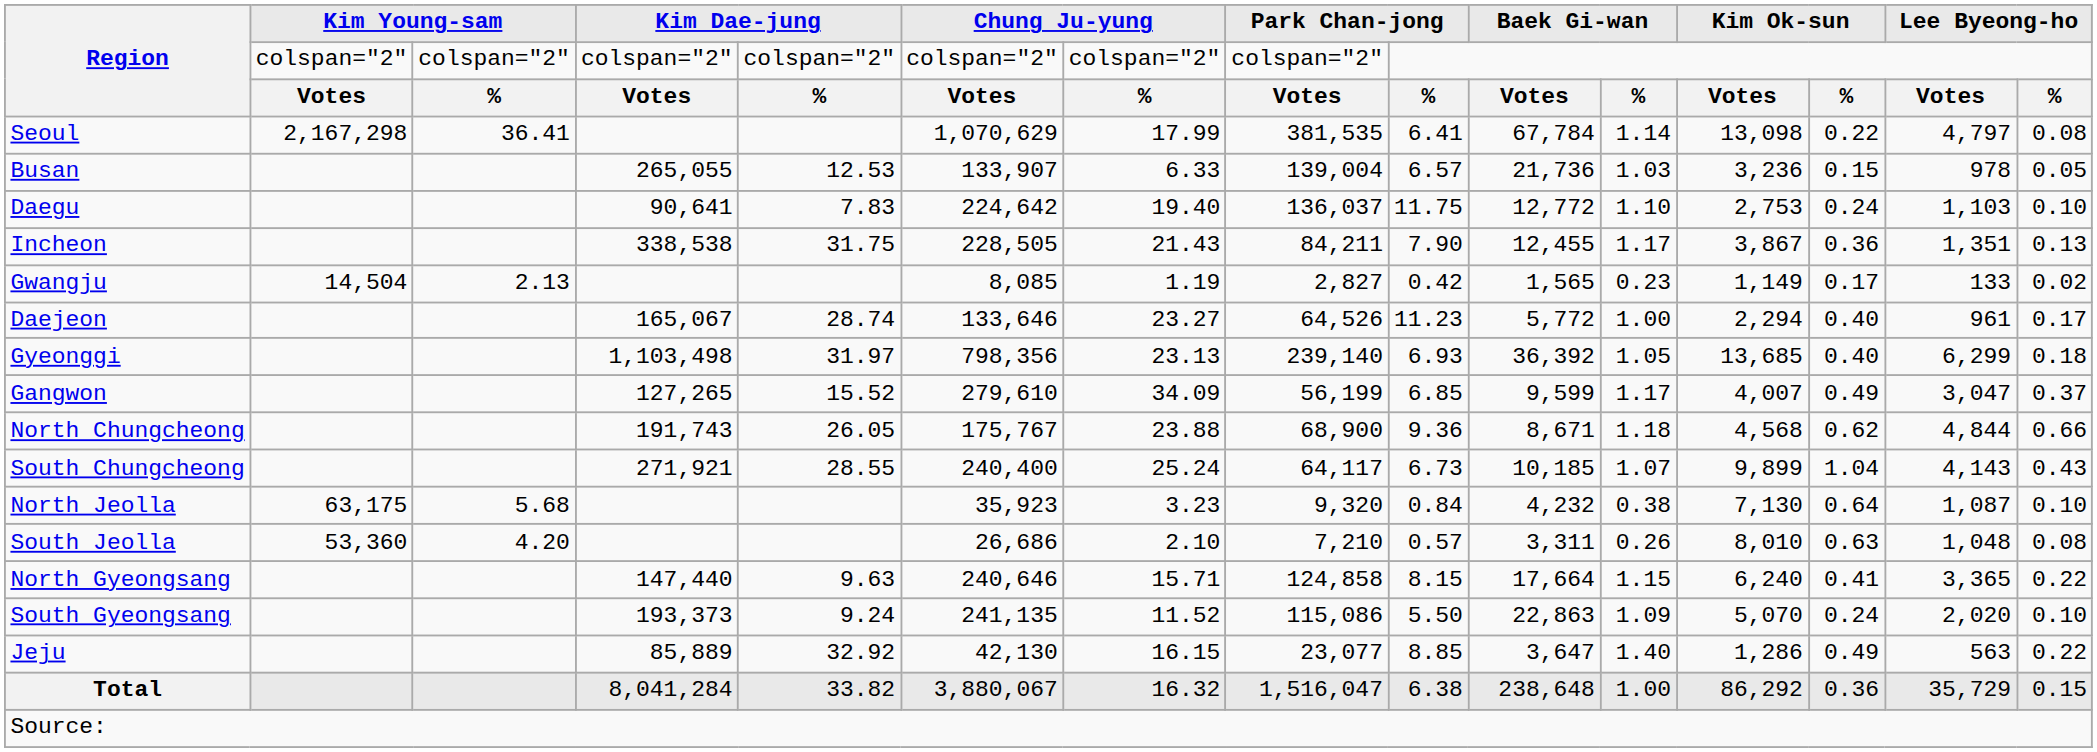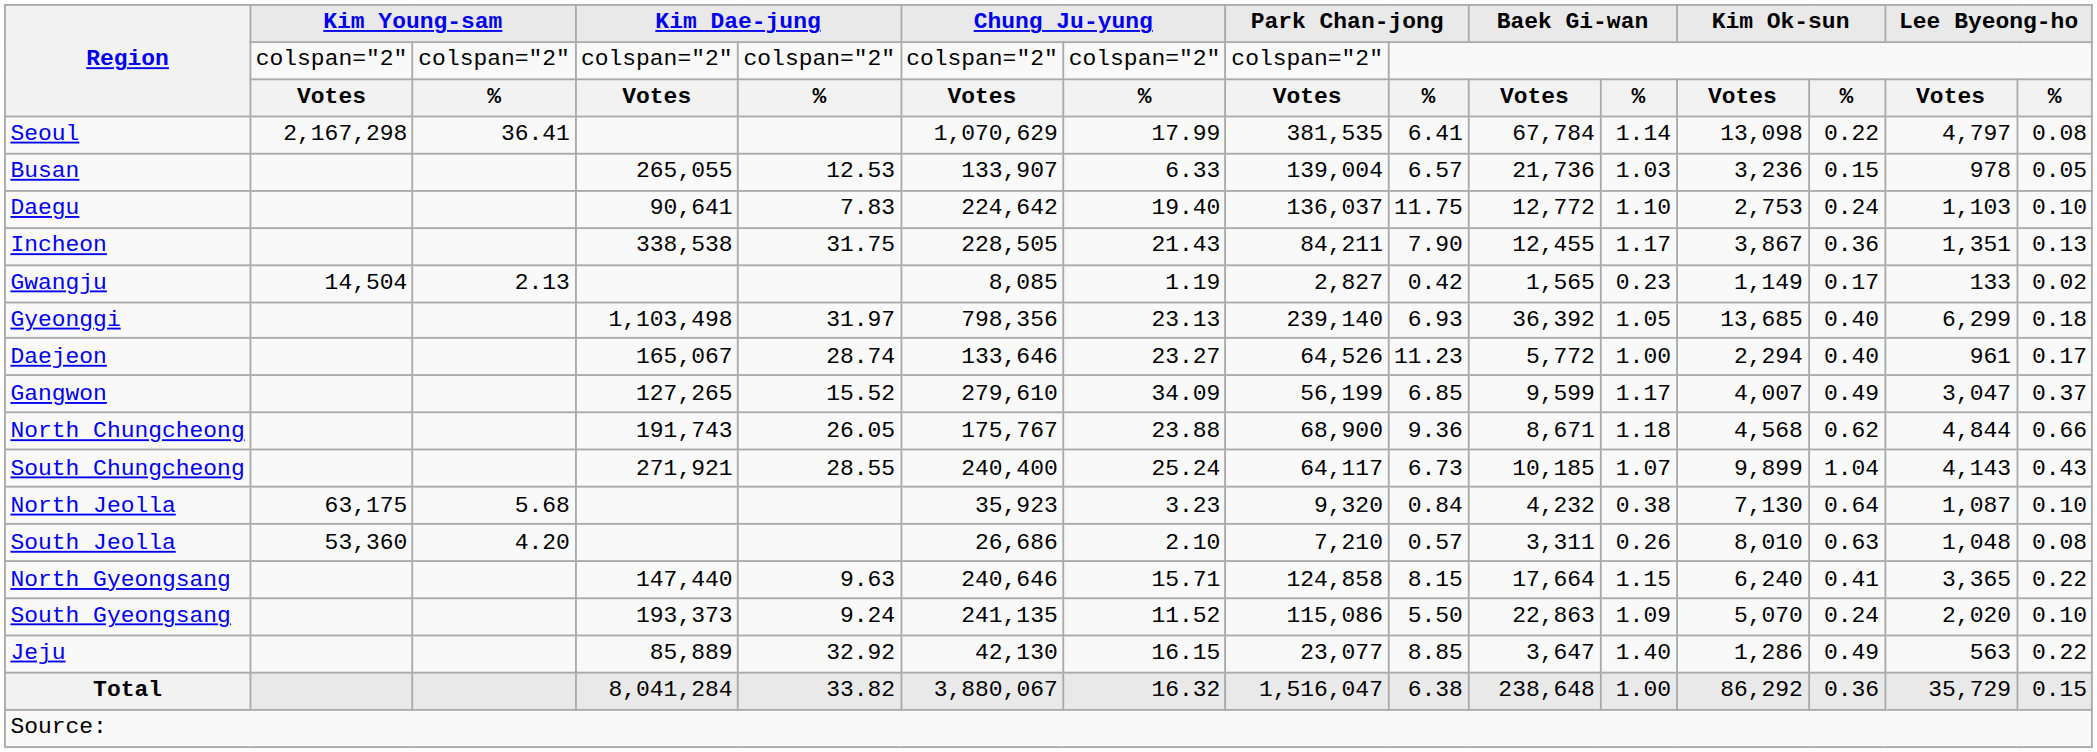rows swapped: (59, 320) <-> (66, 358)
